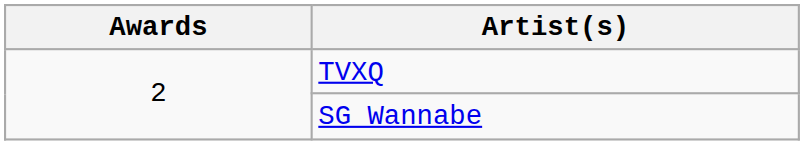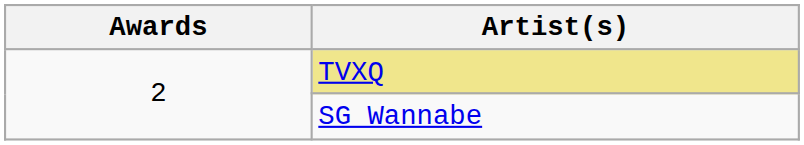(351, 72) no background -> (351, 72) khaki background
